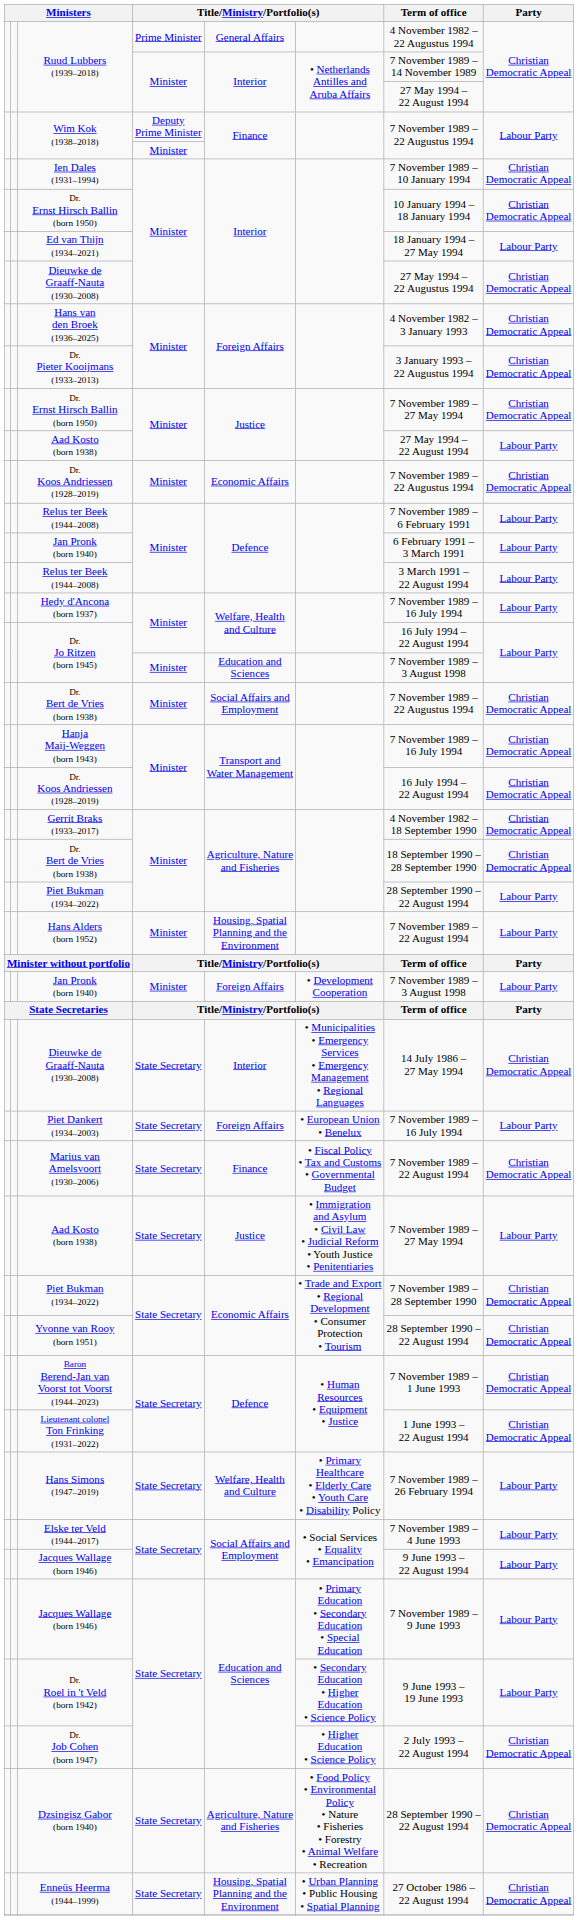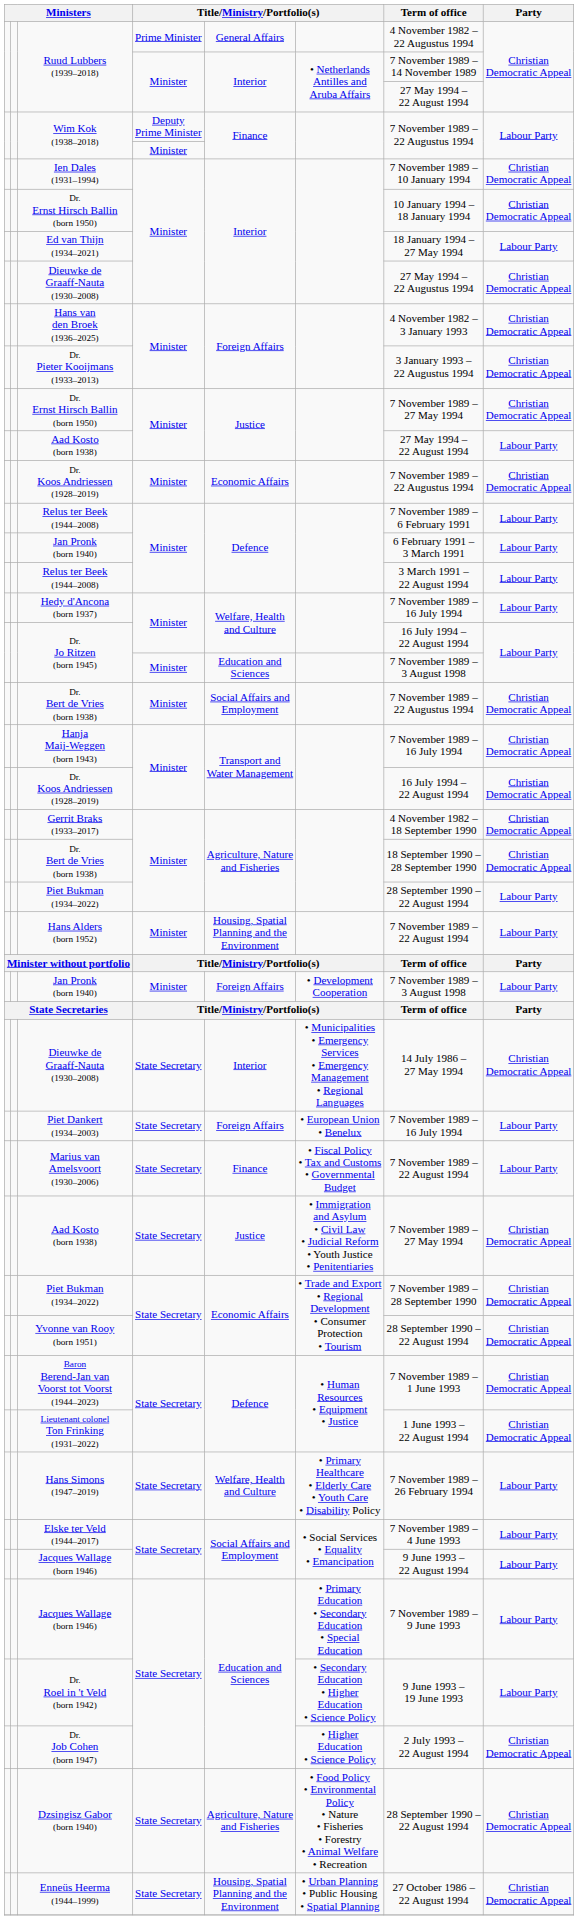(529, 1168) Christian Democratic Appeal -> (529, 1168) Labour Party
(529, 1235) Labour Party -> (529, 1235) Christian Democratic Appeal
